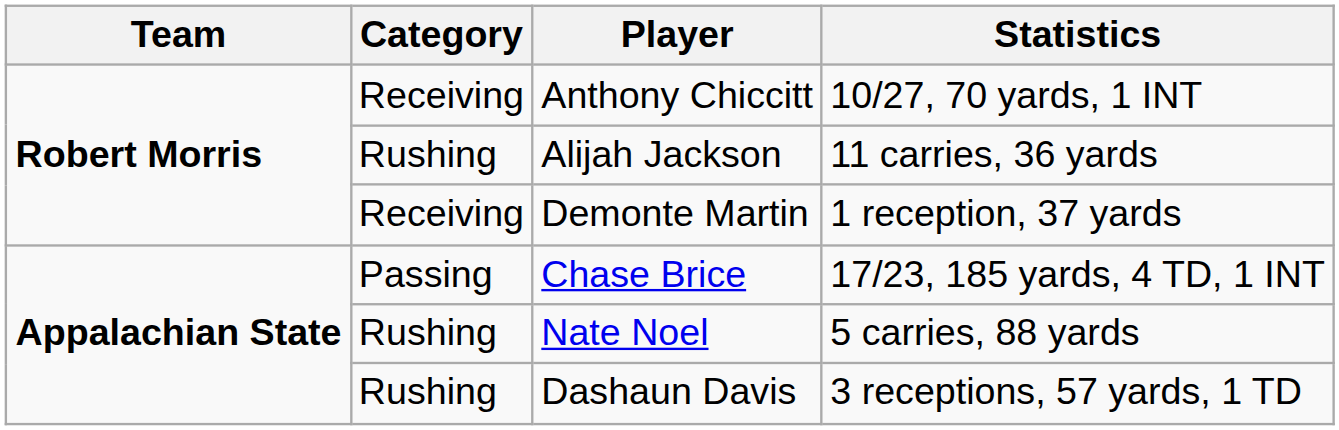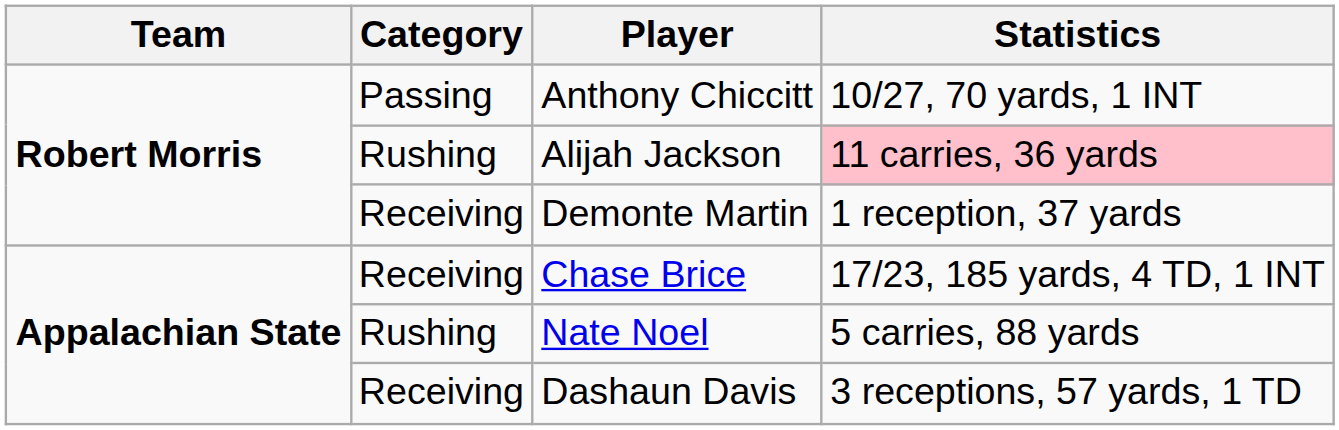(441, 94) Receiving -> (426, 94) Passing
(994, 154) no background -> (994, 154) pink background
(426, 273) Passing -> (441, 273) Receiving
(428, 392) Rushing -> (441, 392) Receiving
